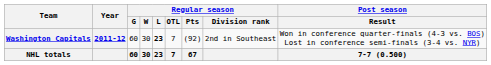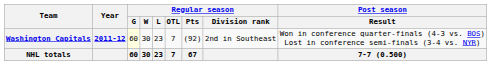(134, 39) no background -> (134, 39) lightyellow background
(159, 39) bold -> (159, 39) normal
